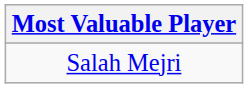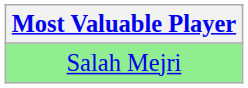(124, 62) no background -> (124, 62) lightgreen background
